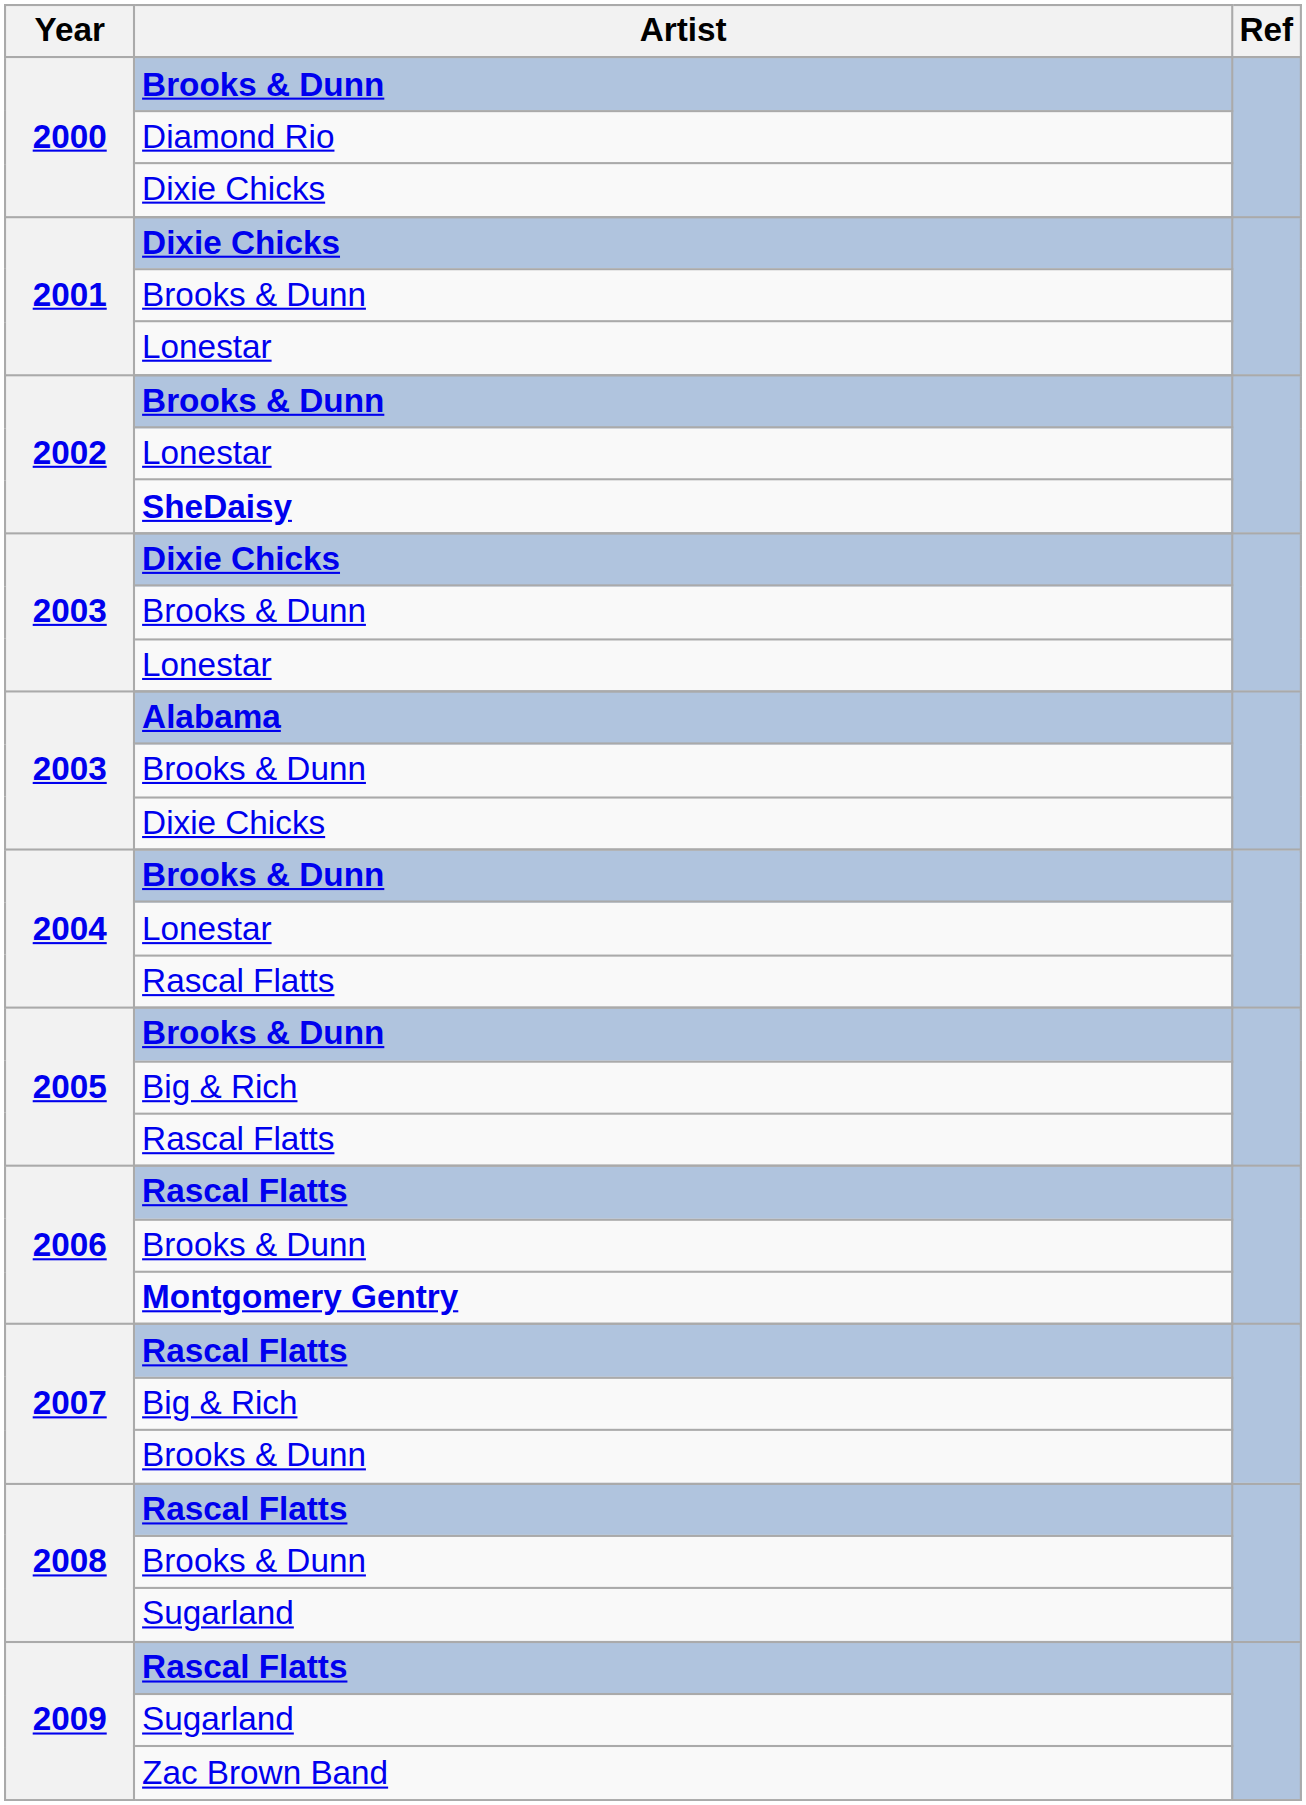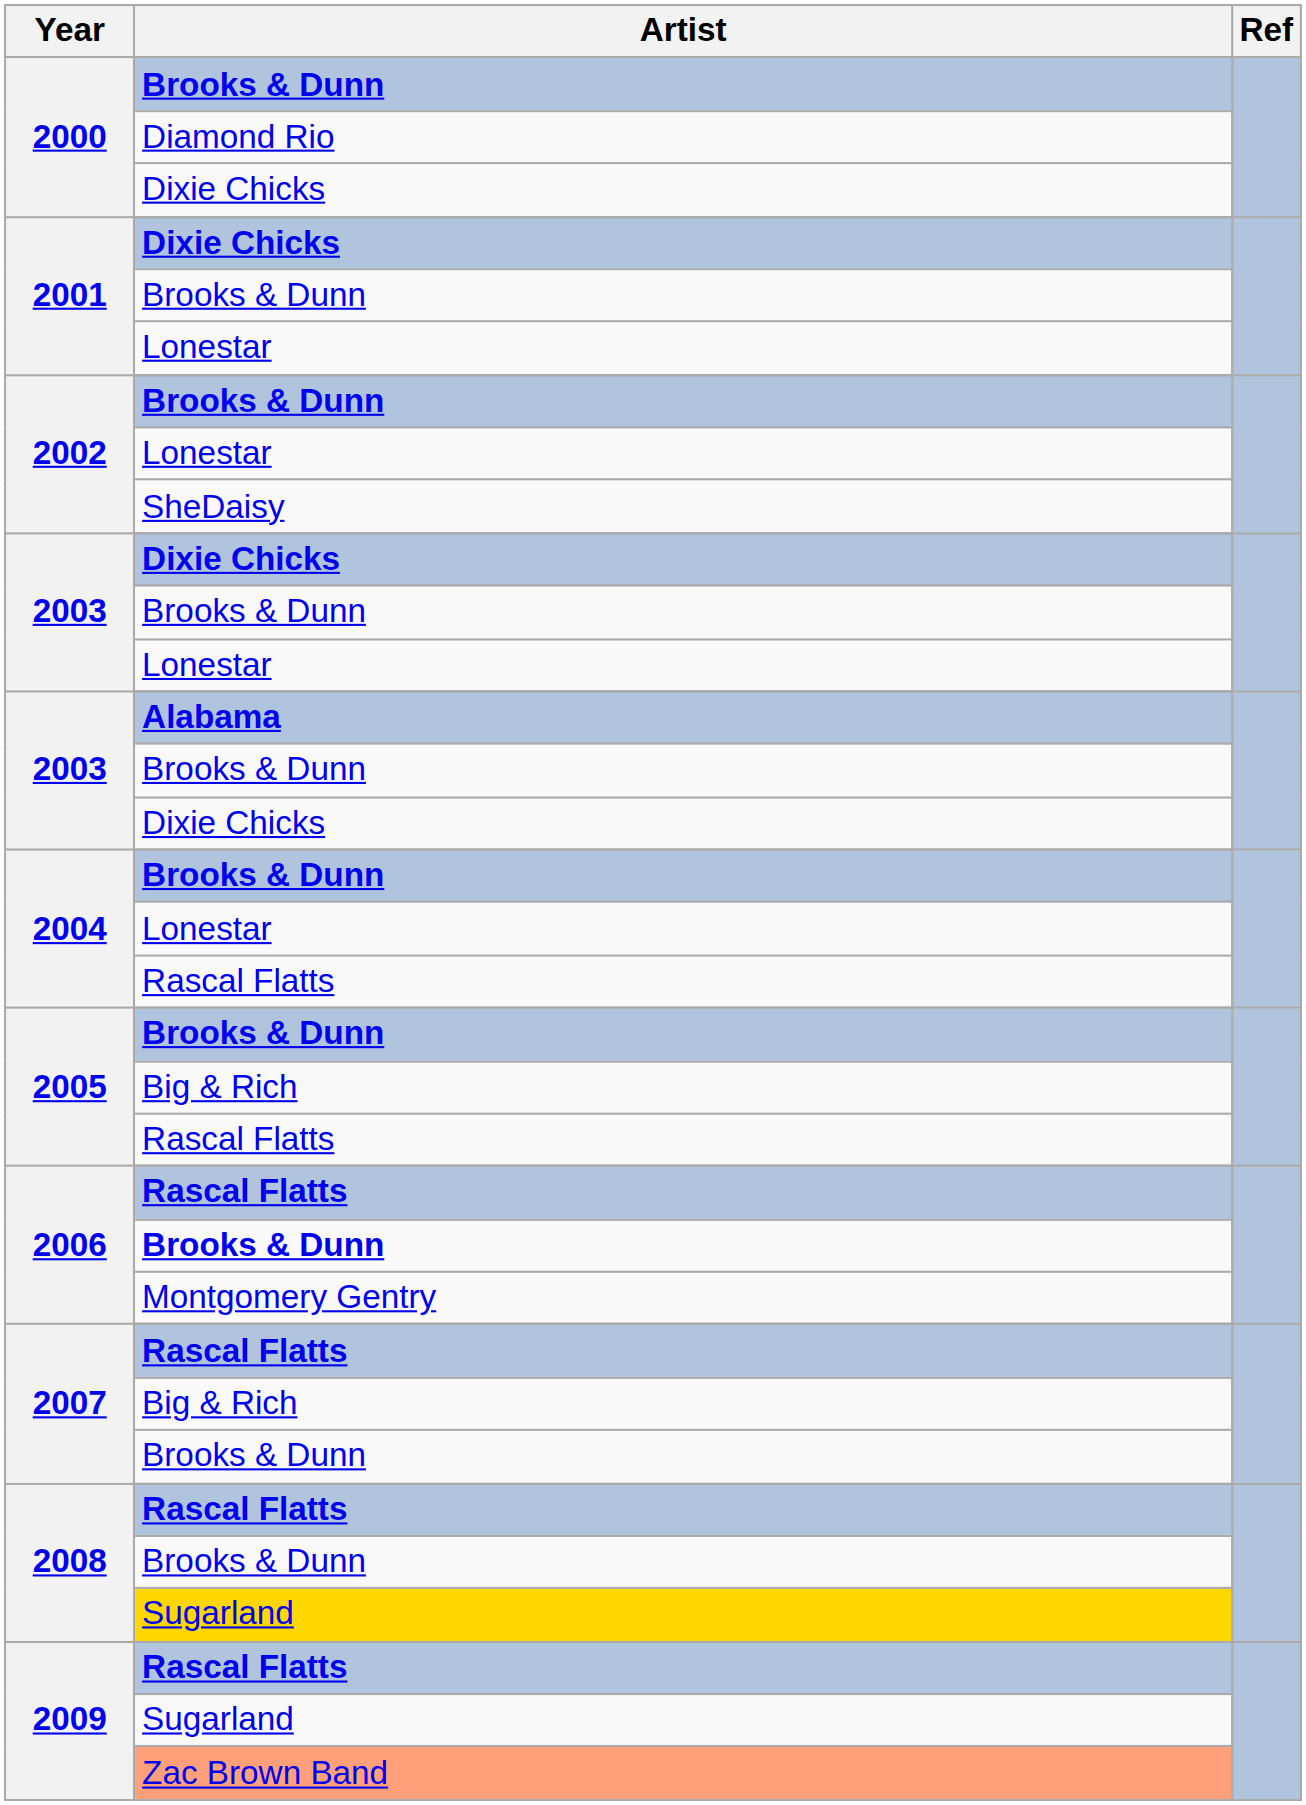(217, 505) bold -> (213, 505) normal
(254, 1244) normal -> (263, 1244) bold
(300, 1297) bold -> (289, 1297) normal
(218, 1614) no background -> (218, 1614) gold background
(265, 1772) no background -> (265, 1772) lightsalmon background
